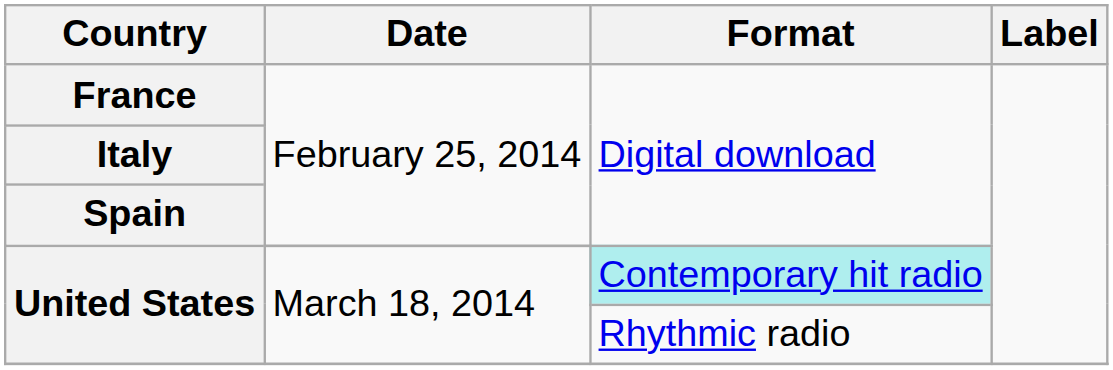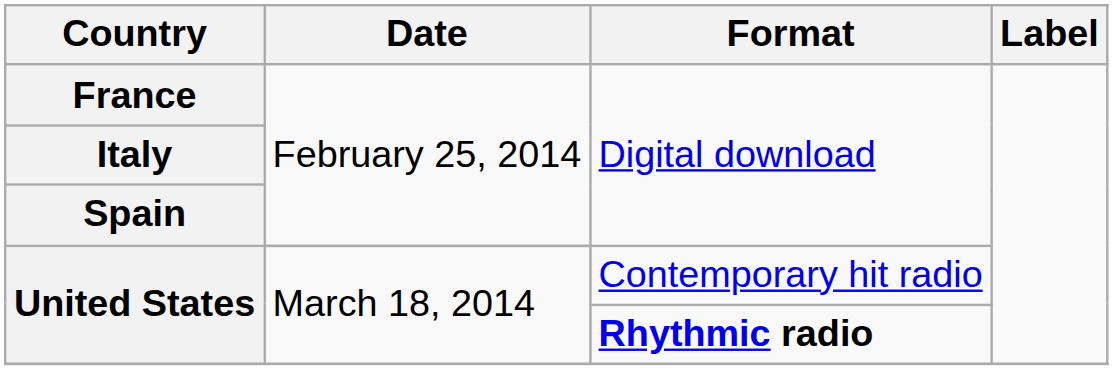(791, 273) paleturquoise background -> (791, 273) no background
(725, 333) normal -> (736, 333) bold
